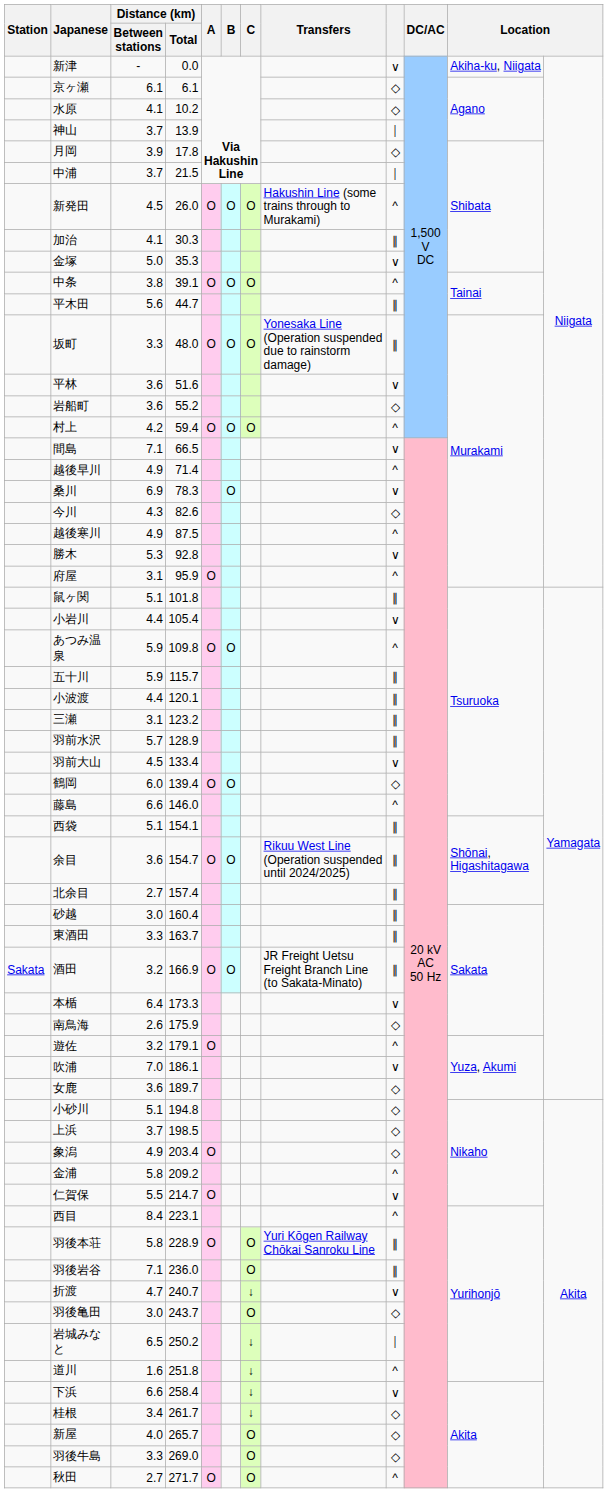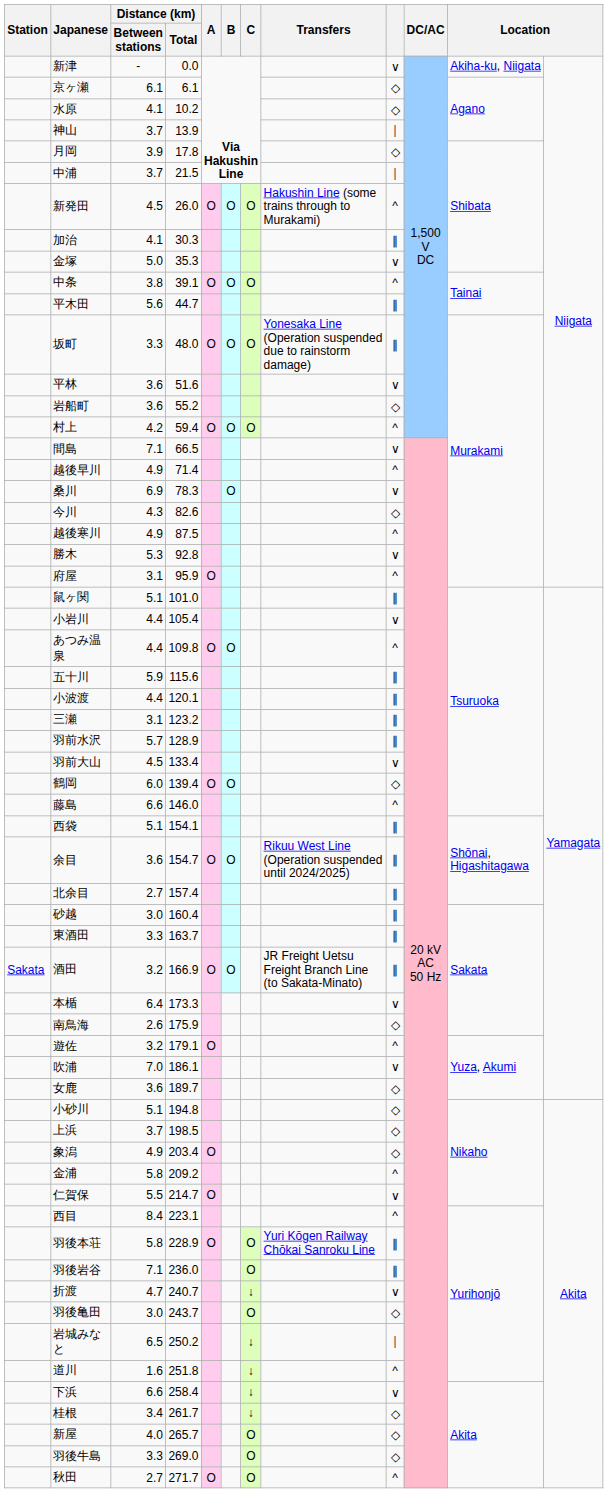(183, 597) 101.8 -> (183, 597) 101.0
(155, 648) 5.9 -> (155, 648) 4.4
(184, 677) 115.7 -> (184, 677) 115.6
